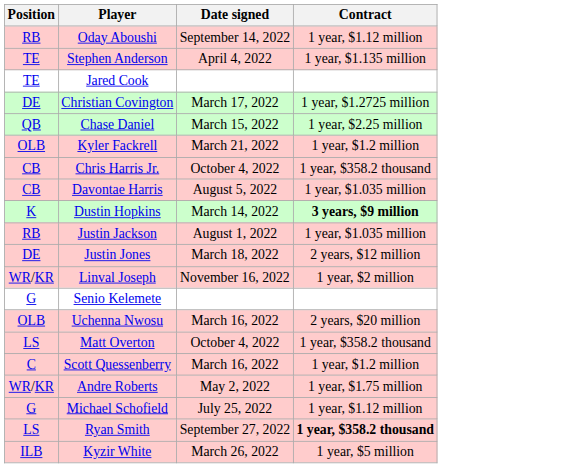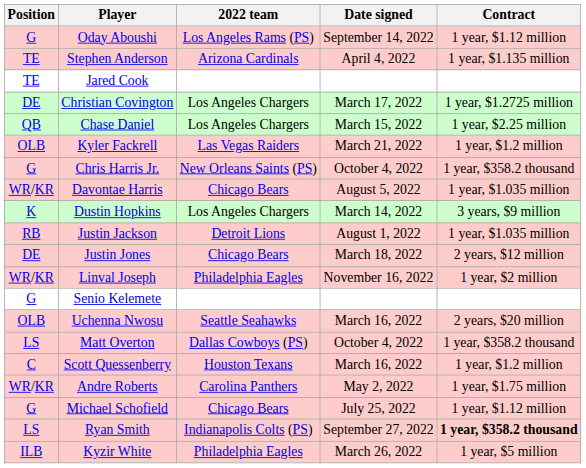+ column: (248, 15)
(31, 37) RB -> (31, 37) G
(31, 168) CB -> (31, 168) G
(31, 189) CB -> (31, 189) WR/KR
(365, 211) bold -> (509, 211) normal
